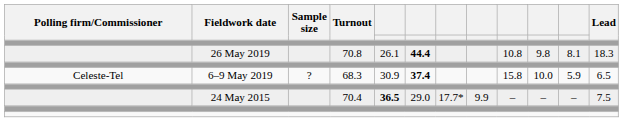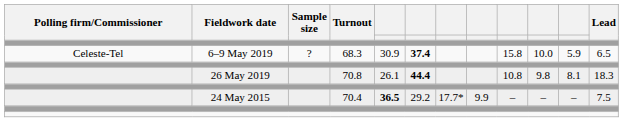rows swapped: (240, 54) <-> (240, 76)
(420, 98) 29.0 -> (420, 98) 29.2
